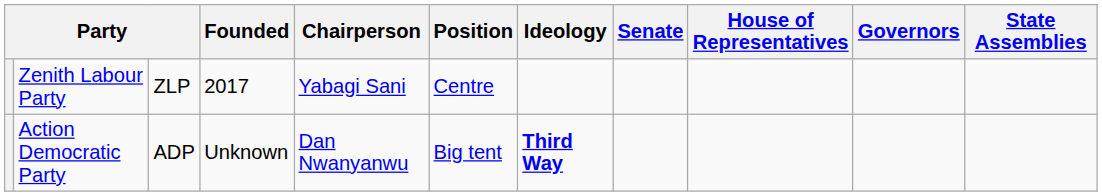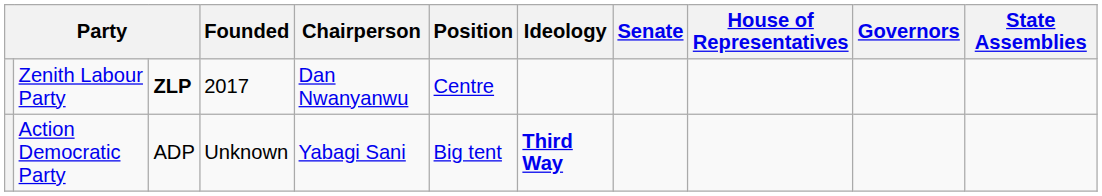(172, 86) normal -> (172, 86) bold
(352, 86) Yabagi Sani -> (353, 86) Dan Nwanyanwu
(353, 152) Dan Nwanyanwu -> (352, 152) Yabagi Sani
